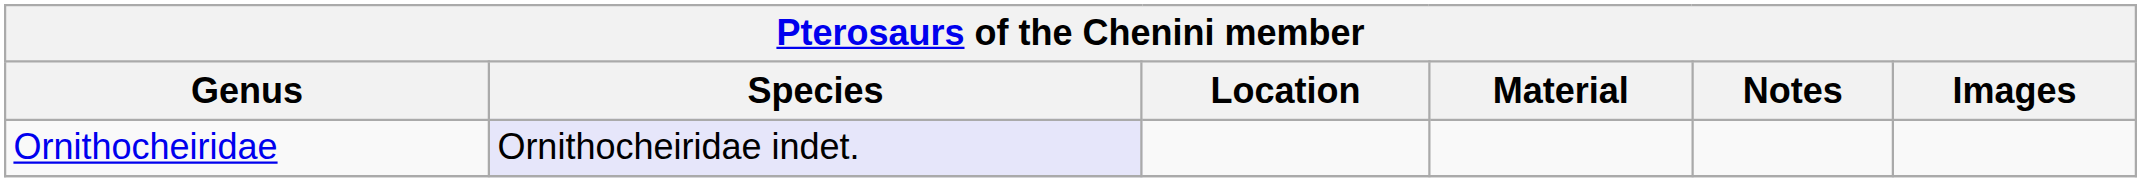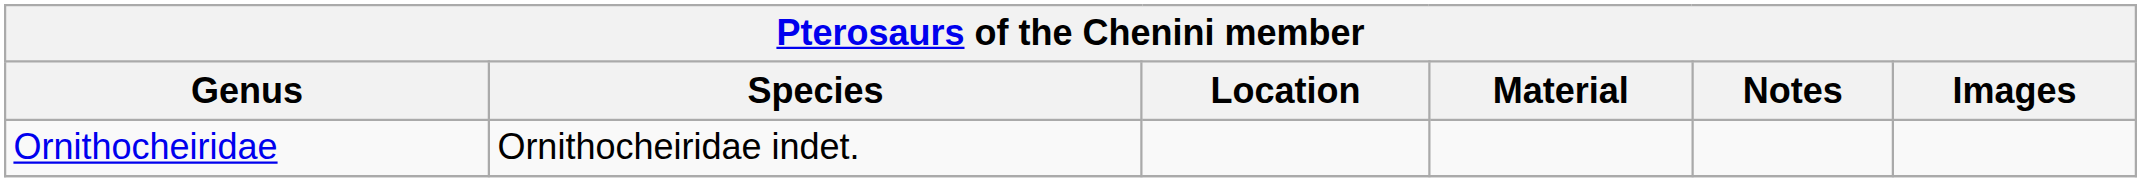(678, 147) lavender background -> (678, 147) no background
